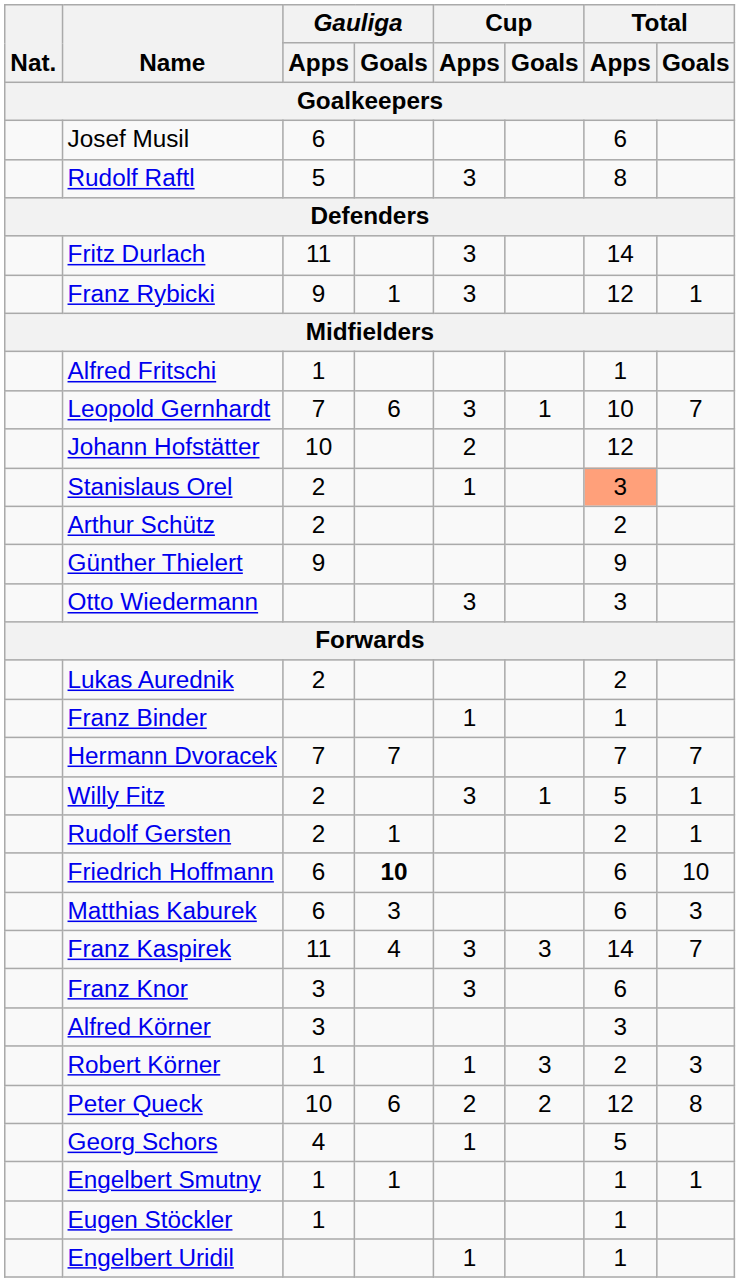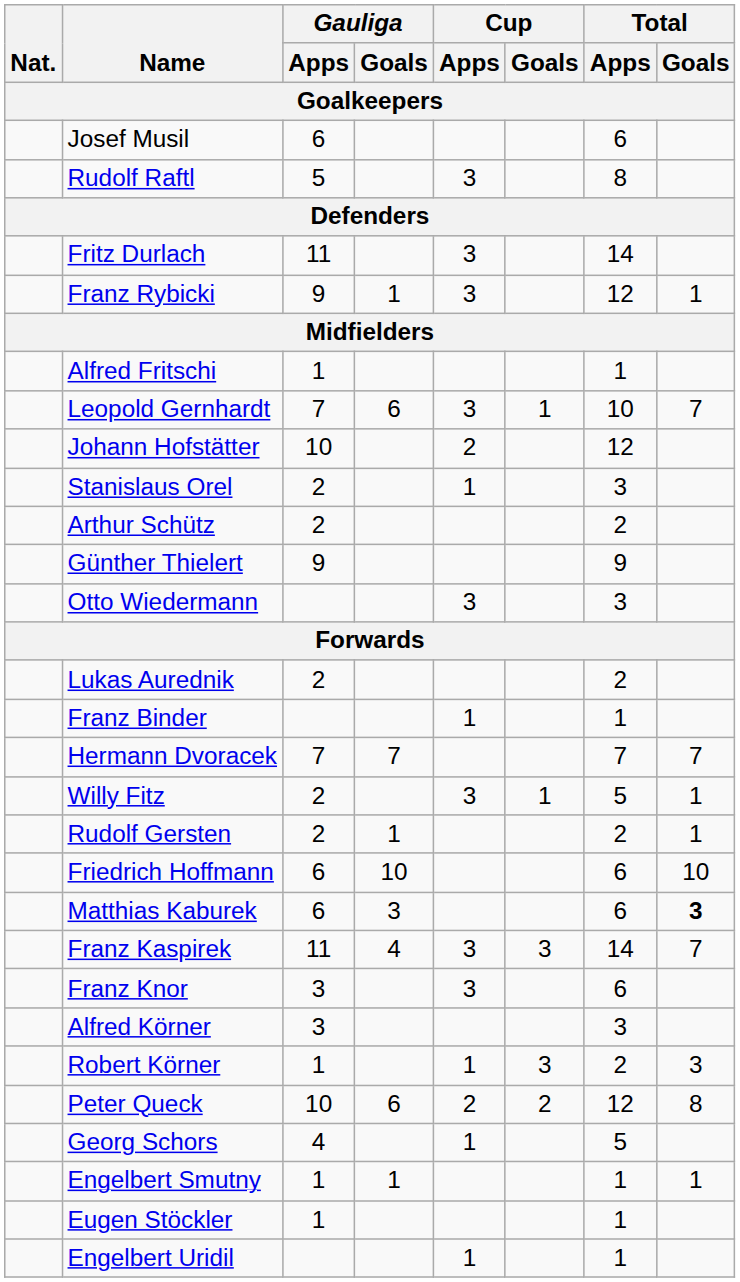(620, 486) lightsalmon background -> (620, 486) no background
(394, 872) bold -> (394, 872) normal
(696, 910) normal -> (696, 910) bold
